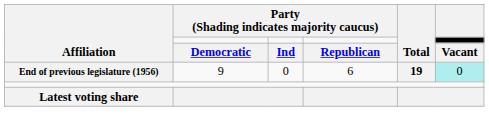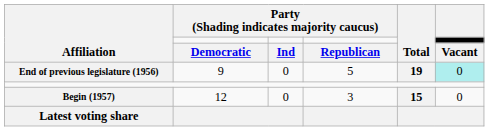(350, 71) 6 -> (350, 71) 5
+ row: (89, 96)
